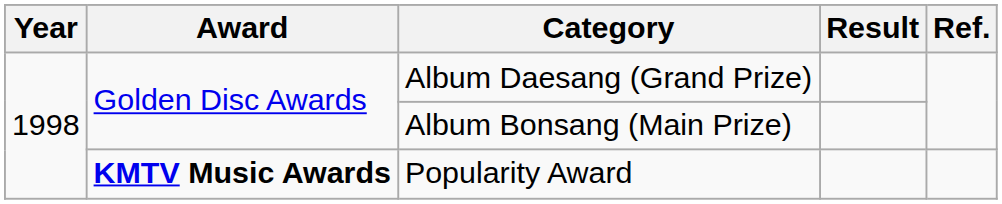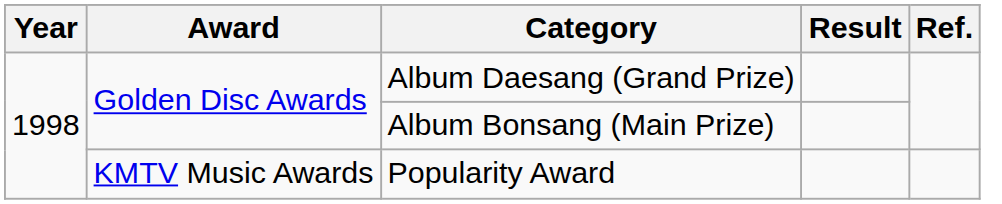(242, 173) bold -> (234, 173) normal
